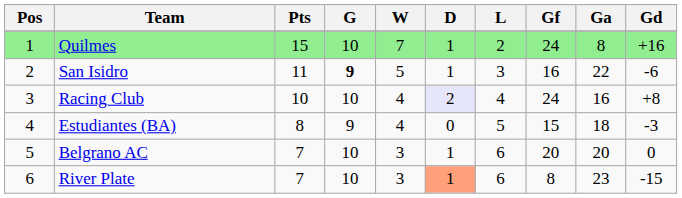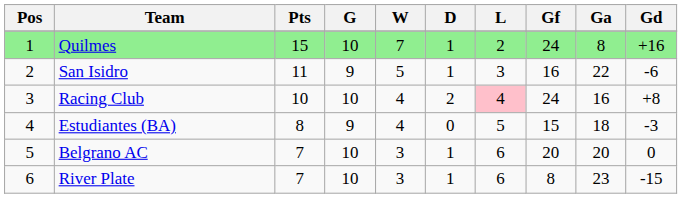(350, 71) bold -> (350, 71) normal
(450, 98) lavender background -> (450, 98) no background
(501, 98) no background -> (501, 98) pink background
(450, 179) lightsalmon background -> (450, 179) no background
